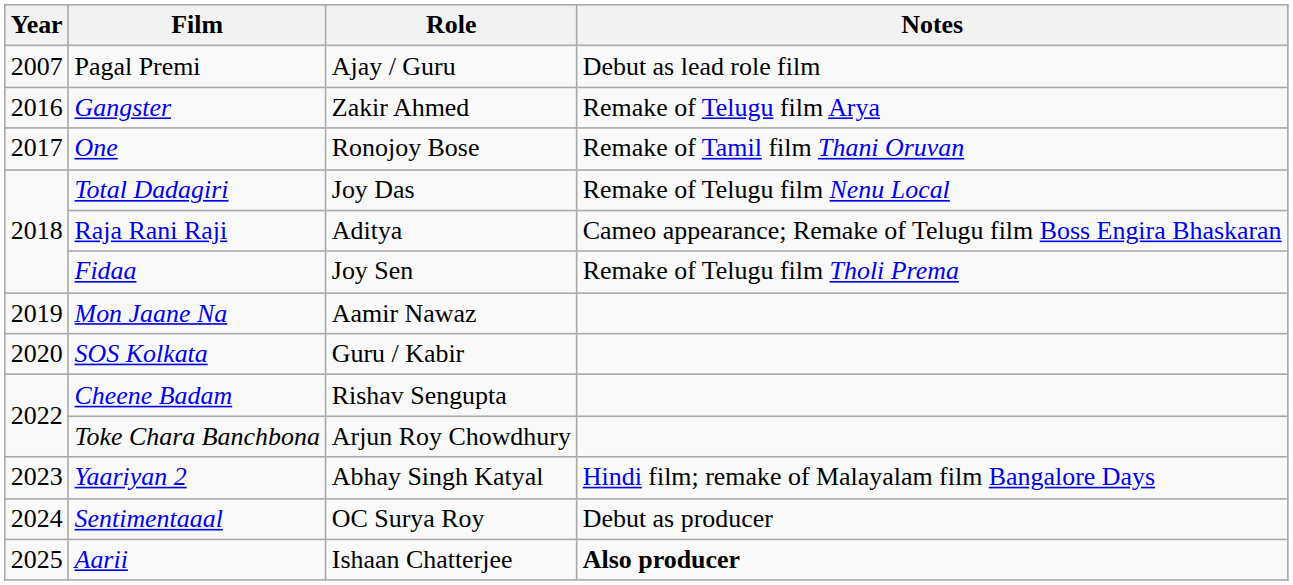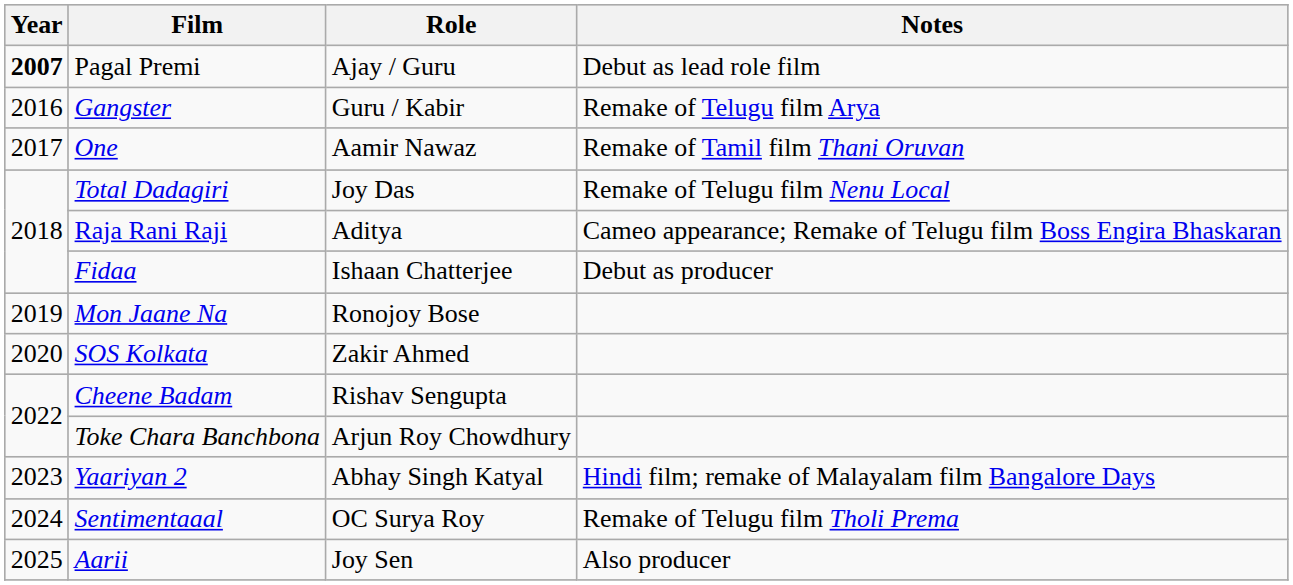(37, 66) normal -> (37, 66) bold
(401, 107) Zakir Ahmed -> (398, 107) Guru / Kabir
(406, 148) Ronojoy Bose -> (404, 148) Aamir Nawaz
(372, 271) Joy Sen -> (422, 271) Ishaan Chatterjee
(771, 271) Remake of Telugu film Tholi Prema -> (678, 271) Debut as producer
(404, 312) Aamir Nawaz -> (406, 312) Ronojoy Bose
(398, 353) Guru / Kabir -> (401, 353) Zakir Ahmed
(678, 518) Debut as producer -> (771, 518) Remake of Telugu film Tholi Prema
(422, 559) Ishaan Chatterjee -> (372, 559) Joy Sen
(661, 559) bold -> (657, 559) normal
